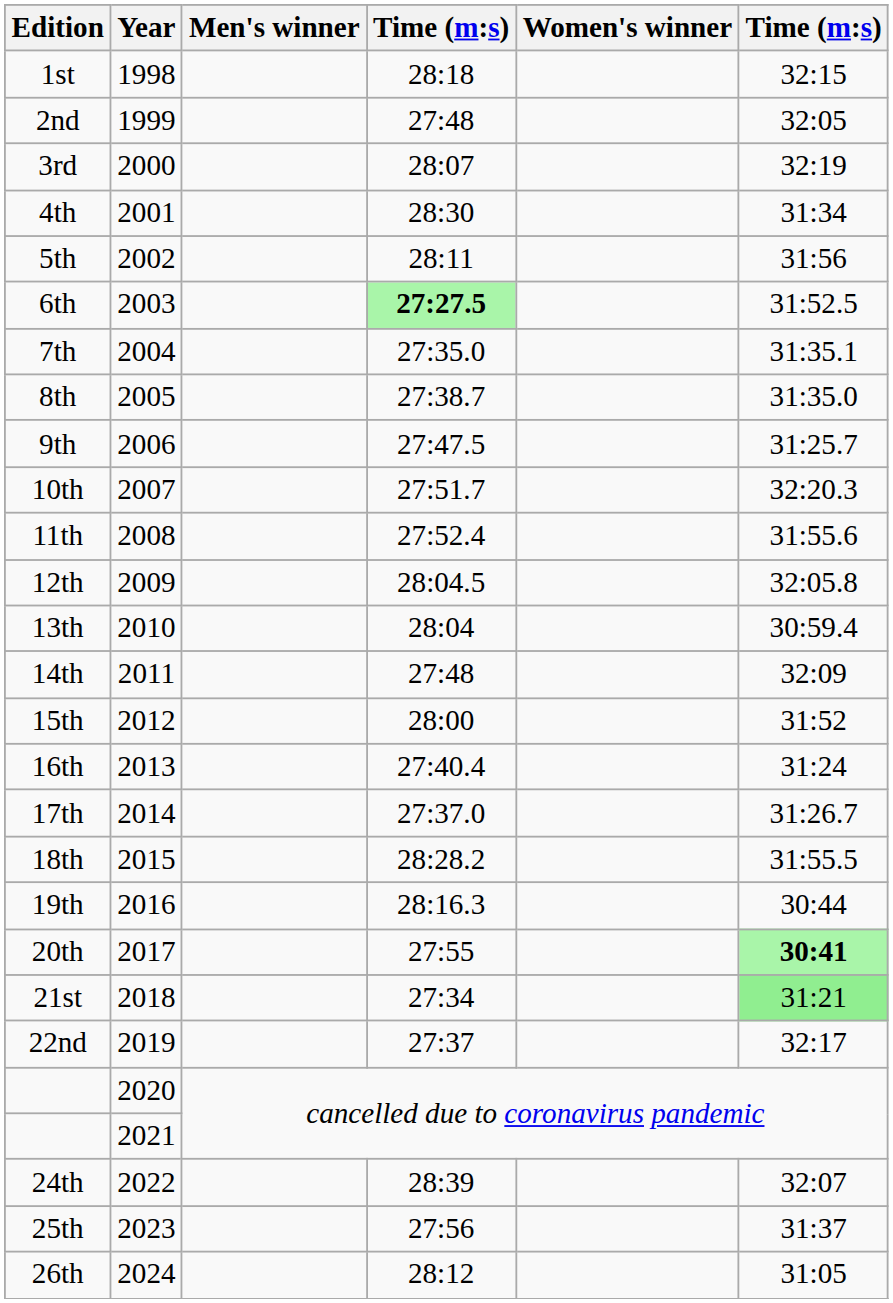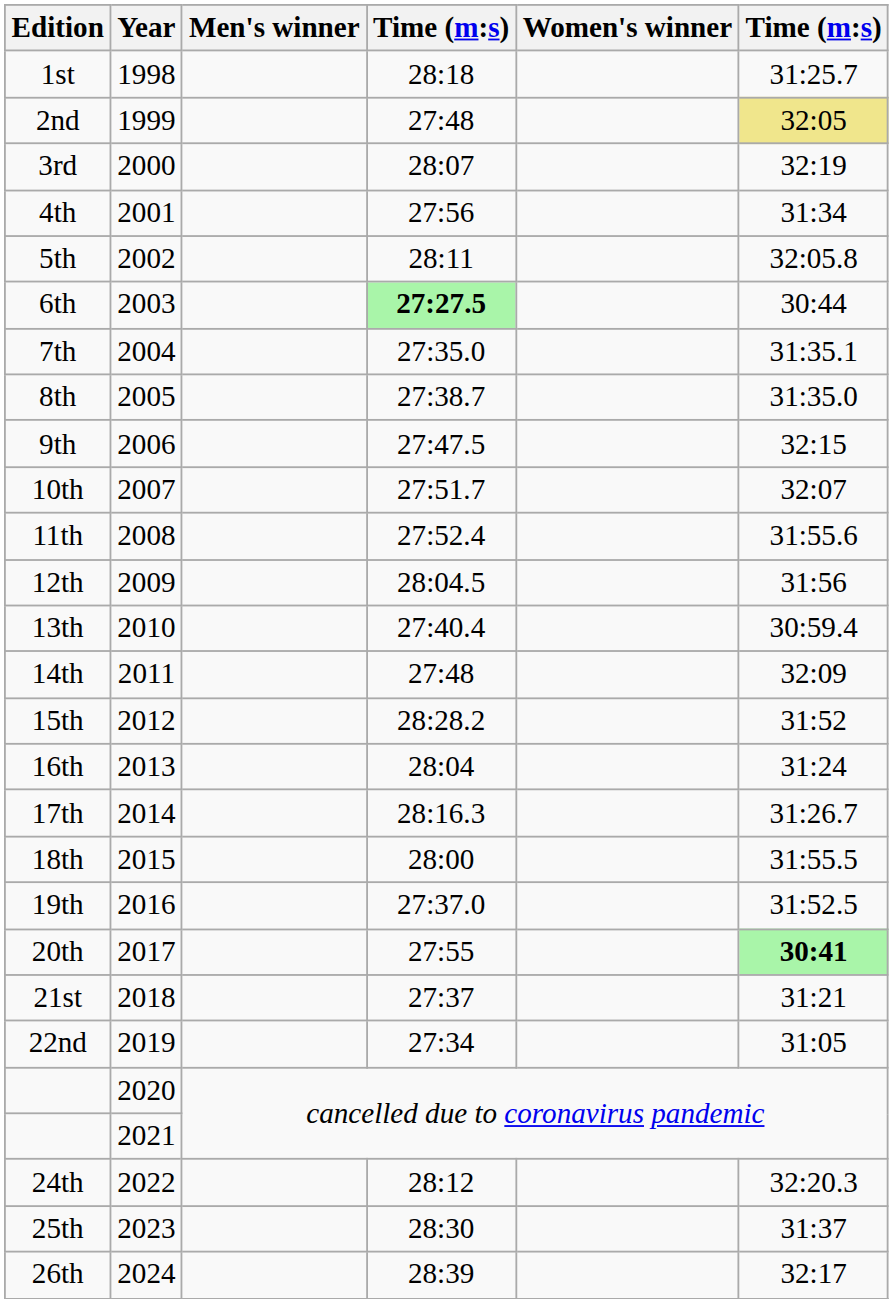(814, 73) 32:15 -> (814, 73) 31:25.7
(814, 119) no background -> (814, 119) khaki background
(441, 212) 28:30 -> (441, 212) 27:56
(814, 258) 31:56 -> (814, 258) 32:05.8
(814, 304) 31:52.5 -> (814, 304) 30:44
(814, 443) 31:25.7 -> (814, 443) 32:15
(814, 489) 32:20.3 -> (814, 489) 32:07
(814, 581) 32:05.8 -> (814, 581) 31:56
(441, 627) 28:04 -> (441, 627) 27:40.4
(441, 720) 28:00 -> (441, 720) 28:28.2
(441, 766) 27:40.4 -> (441, 766) 28:04
(441, 812) 27:37.0 -> (441, 812) 28:16.3
(441, 858) 28:28.2 -> (441, 858) 28:00
(441, 905) 28:16.3 -> (441, 905) 27:37.0
(814, 905) 30:44 -> (814, 905) 31:52.5
(441, 997) 27:34 -> (441, 997) 27:37
(814, 997) lightgreen background -> (814, 997) no background
(441, 1043) 27:37 -> (441, 1043) 27:34
(814, 1043) 32:17 -> (814, 1043) 31:05
(441, 1182) 28:39 -> (441, 1182) 28:12
(814, 1182) 32:07 -> (814, 1182) 32:20.3
(441, 1228) 27:56 -> (441, 1228) 28:30
(441, 1274) 28:12 -> (441, 1274) 28:39
(814, 1274) 31:05 -> (814, 1274) 32:17
